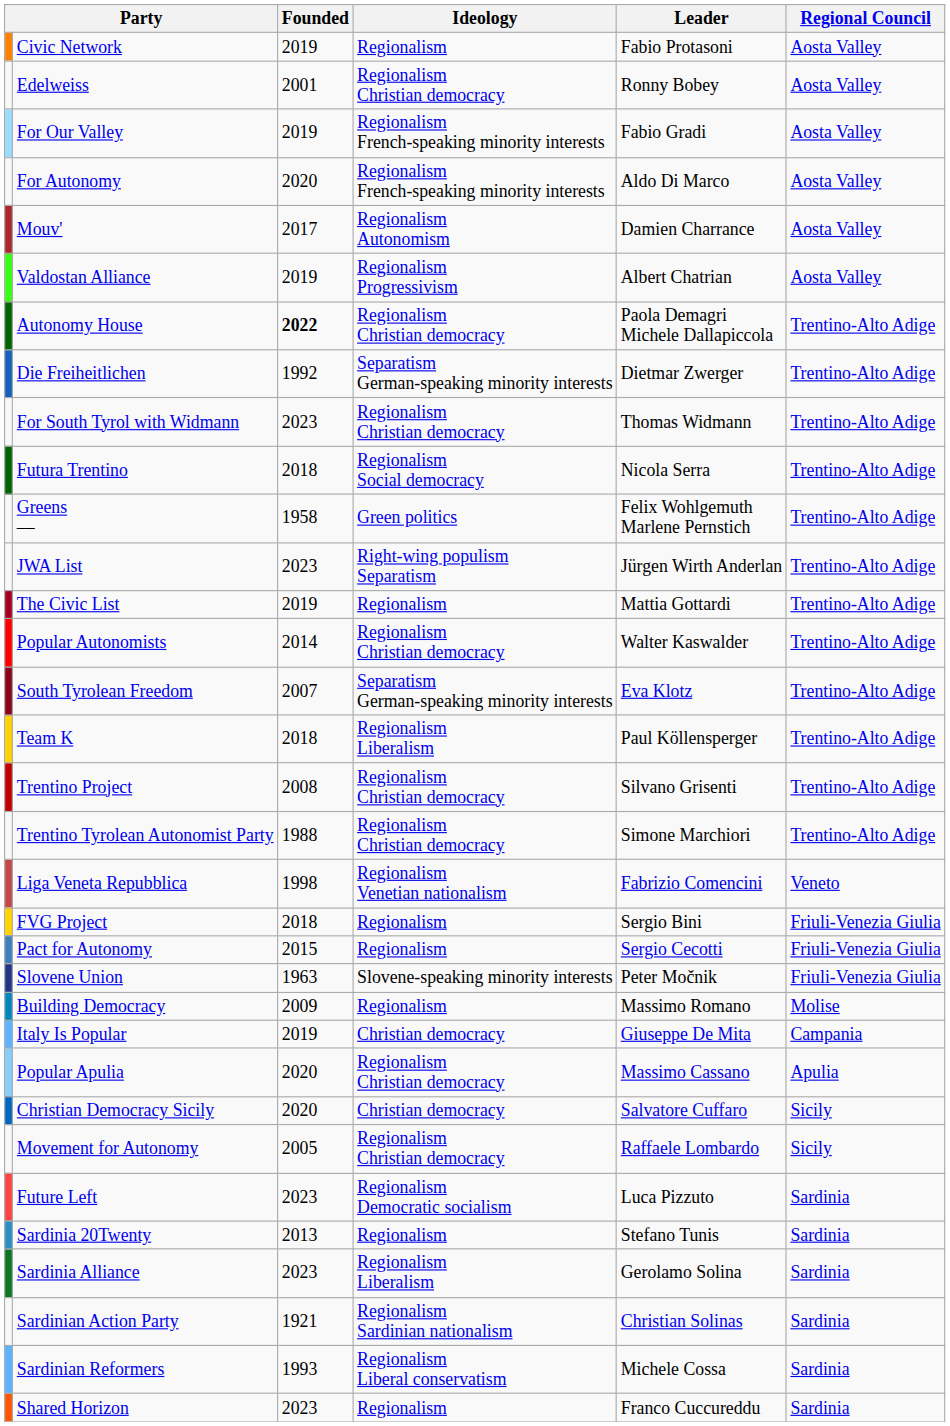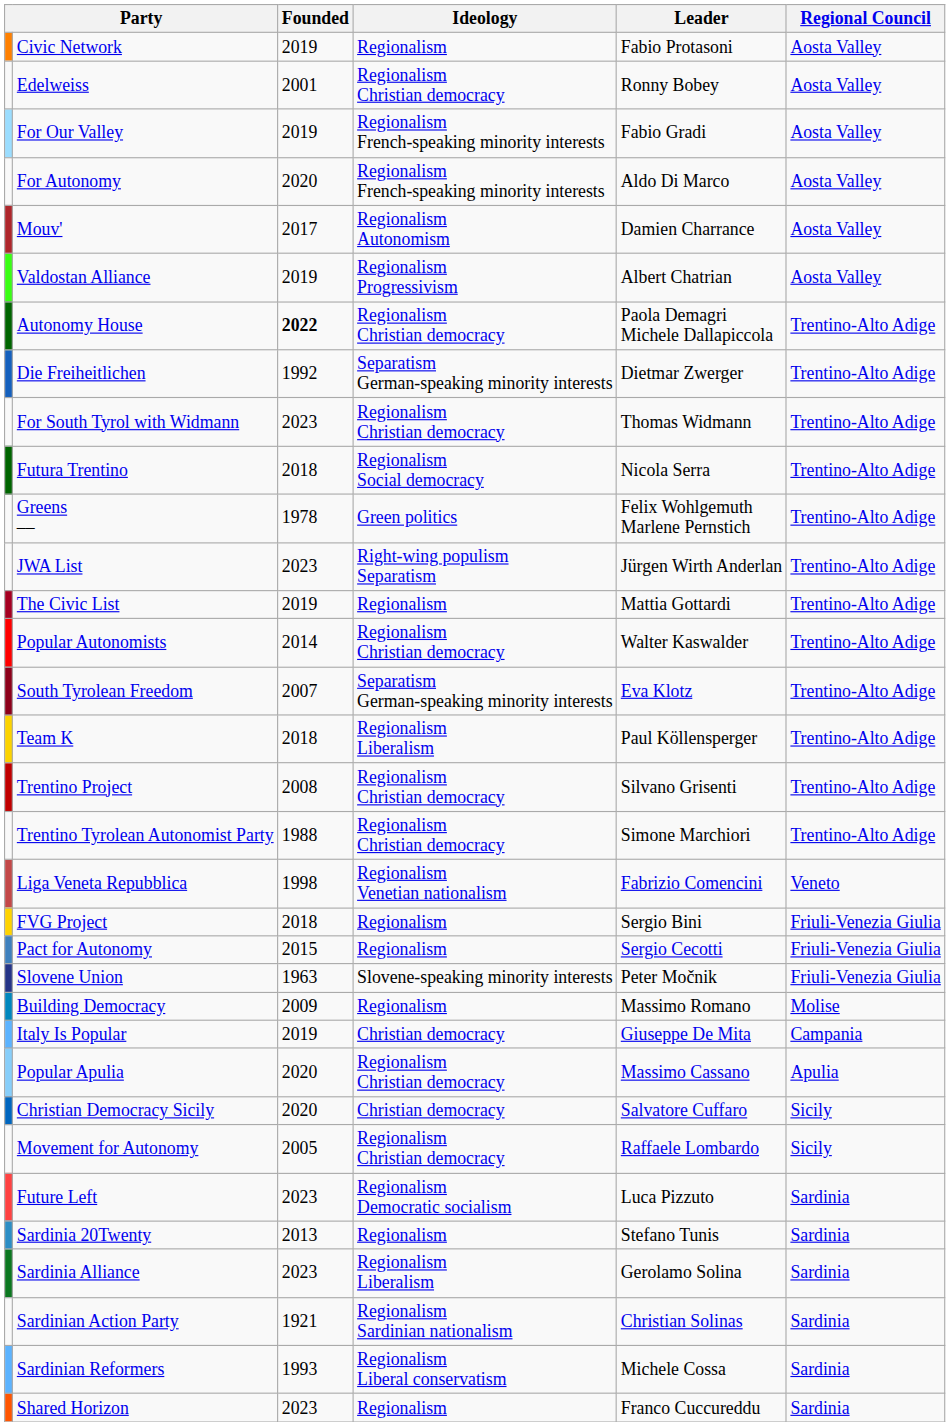(300, 518) 1958 -> (300, 518) 1978
